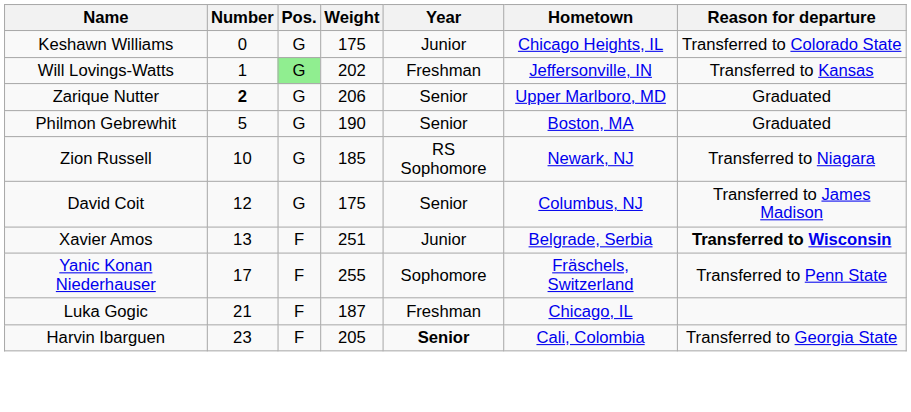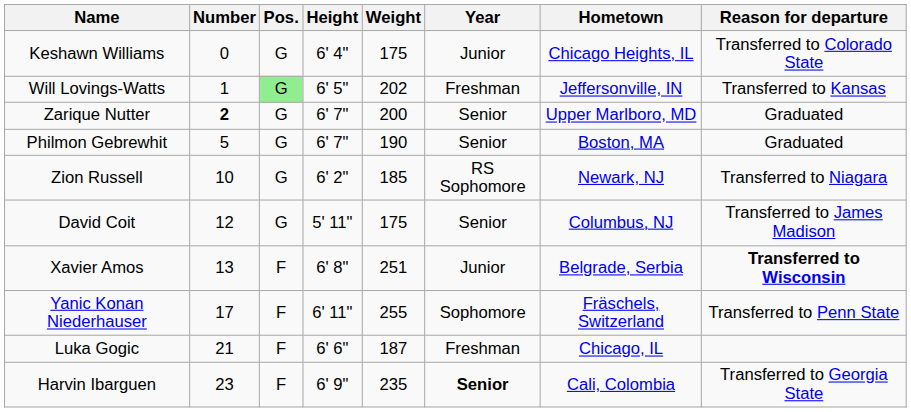+ column: (332, 17)
(352, 96) 206 -> (393, 115) 200
(352, 337) 205 -> (393, 384) 235
